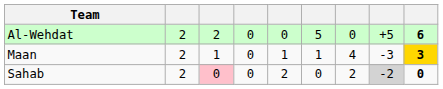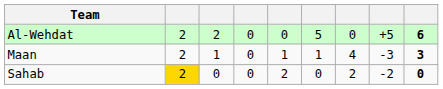(421, 54) gold background -> (421, 54) no background
(182, 74) no background -> (182, 74) gold background
(216, 74) pink background -> (216, 74) no background
(386, 74) lightgrey background -> (386, 74) no background
